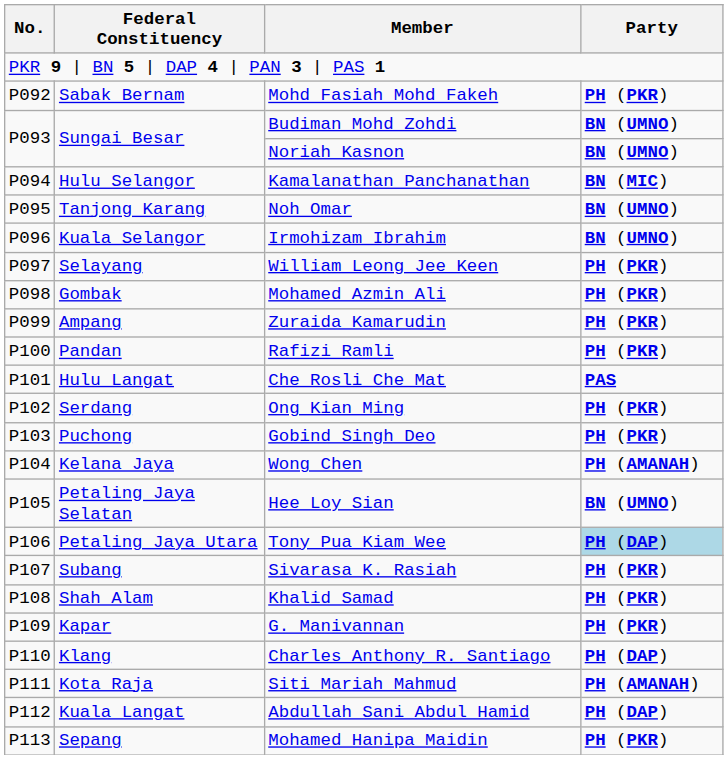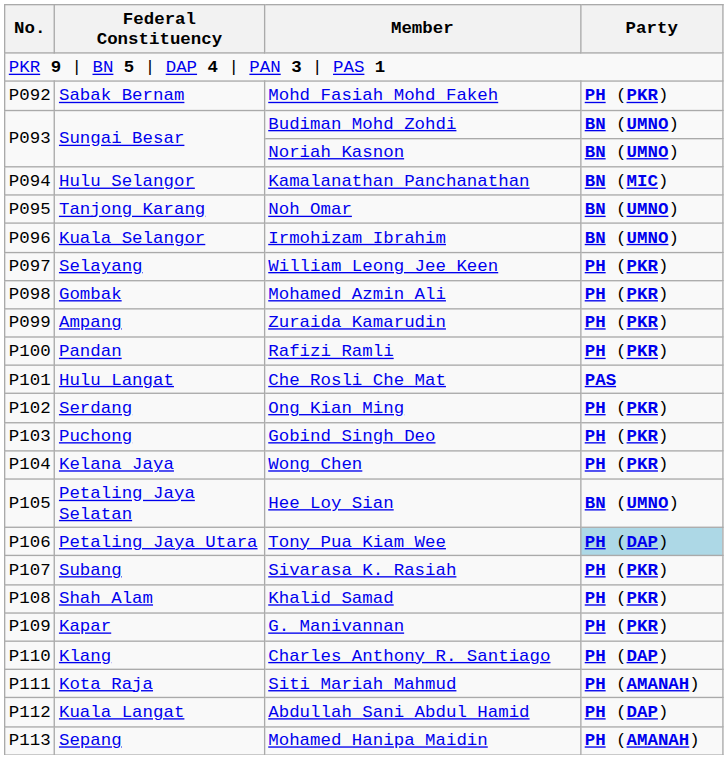(642, 465) PH (AMANAH) -> (627, 465) PH (PKR)
(627, 740) PH (PKR) -> (642, 740) PH (AMANAH)
